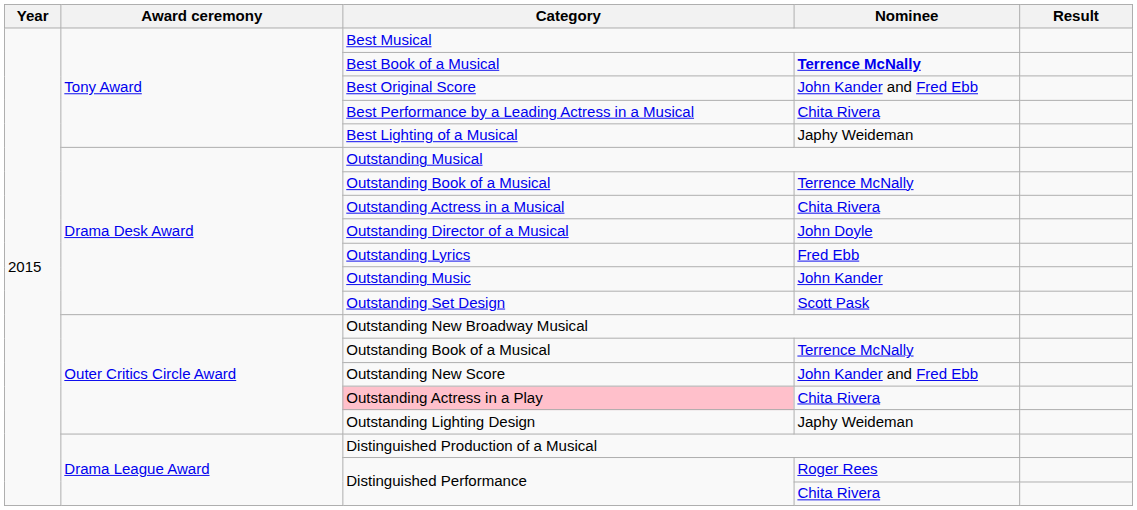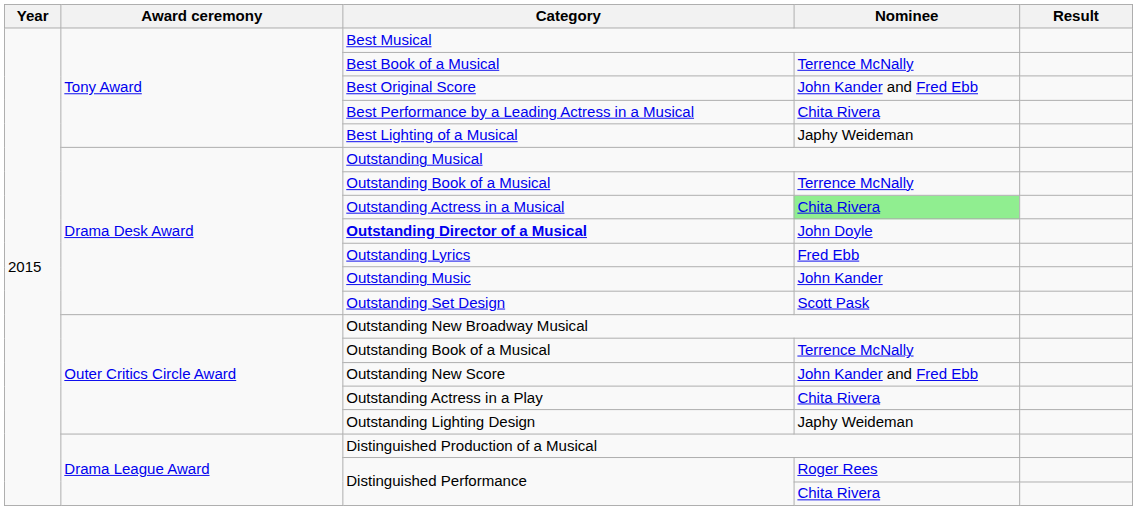(859, 64) bold -> (855, 64) normal
(839, 207) no background -> (839, 207) lightgreen background
(457, 231) normal -> (467, 231) bold
(444, 398) pink background -> (444, 398) no background
